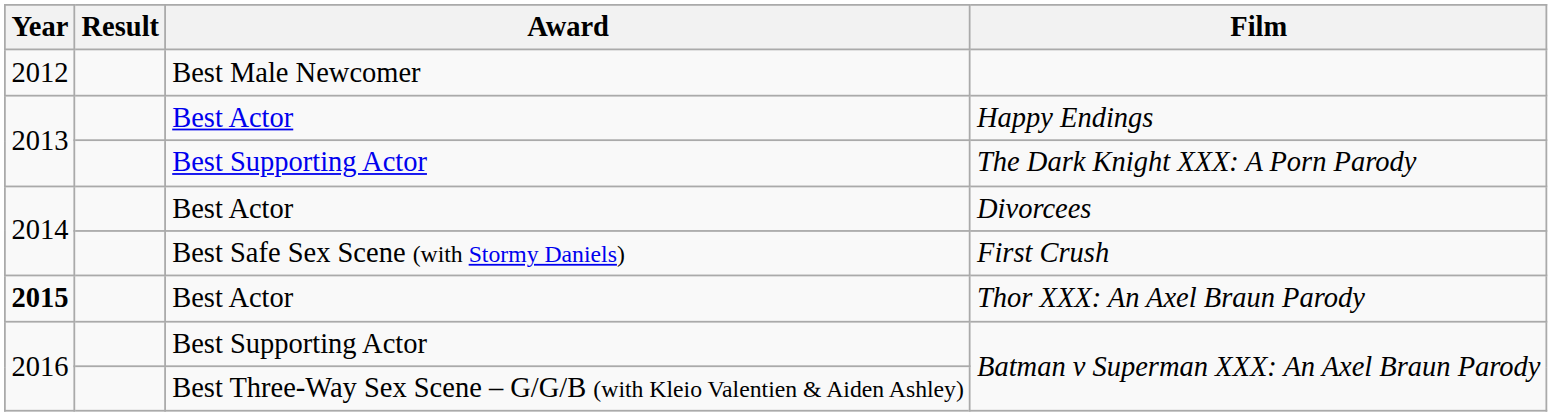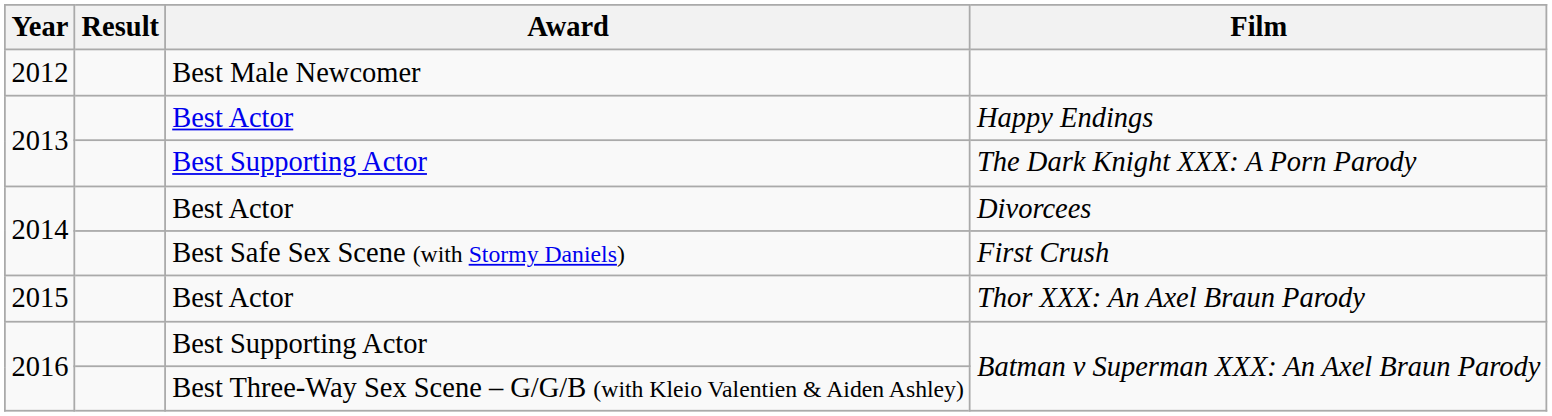(40, 298) bold -> (40, 298) normal
